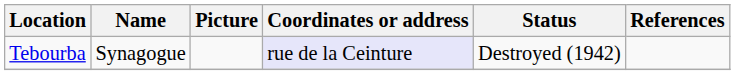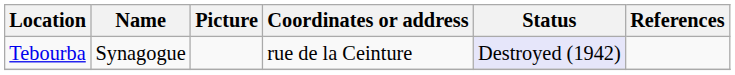(340, 52) lavender background -> (340, 52) no background
(549, 52) no background -> (549, 52) lavender background
